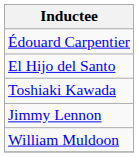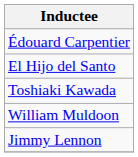(55, 115) Jimmy Lennon -> (64, 115) William Muldoon
(64, 139) William Muldoon -> (55, 139) Jimmy Lennon
